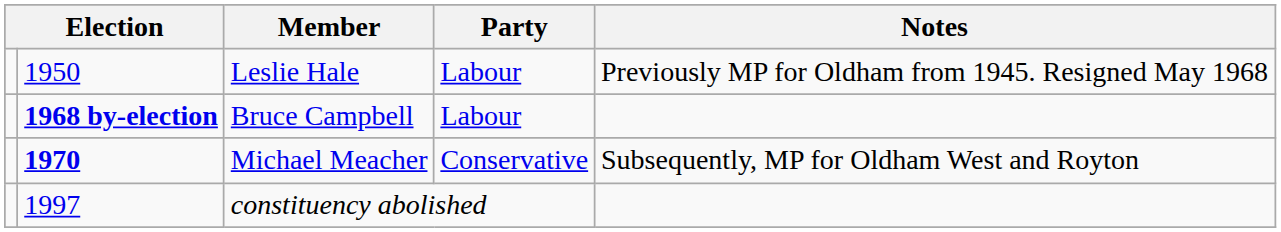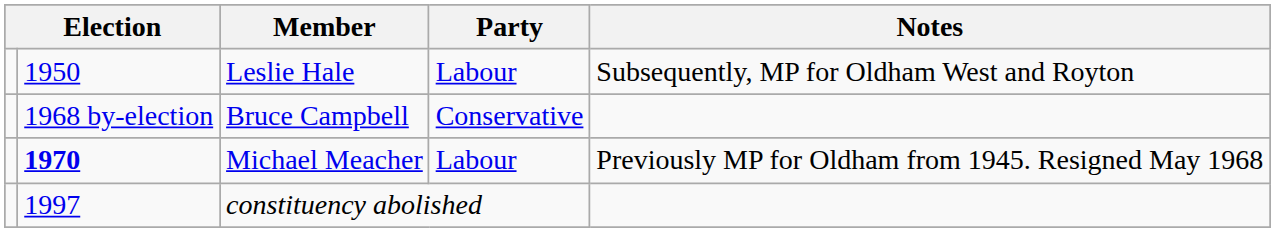(935, 71) Previously MP for Oldham from 1945. Resigned May 1968 -> (865, 71) Subsequently, MP for Oldham West and Royton
(121, 115) bold -> (119, 115) normal
(481, 115) Labour -> (510, 115) Conservative
(514, 159) Conservative -> (476, 159) Labour
(870, 159) Subsequently, MP for Oldham West and Royton -> (930, 159) Previously MP for Oldham from 1945. Resigned May 1968
